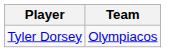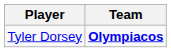(123, 36) normal -> (126, 36) bold
